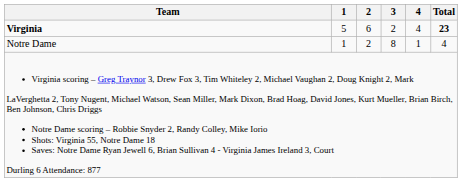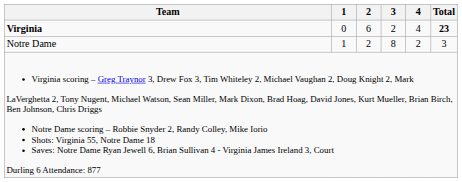(344, 28) 5 -> (344, 28) 0
(418, 44) 1 -> (418, 44) 2
(444, 44) 4 -> (444, 44) 3
